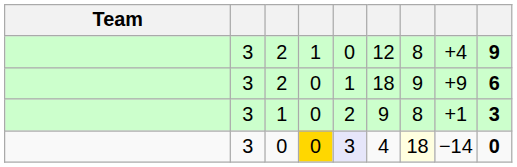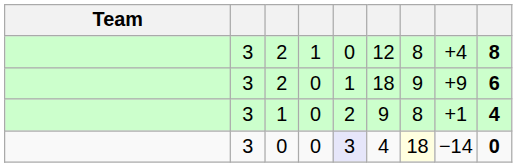(494, 51) 9 -> (494, 51) 8
(494, 114) 3 -> (494, 114) 4
(316, 146) gold background -> (316, 146) no background
